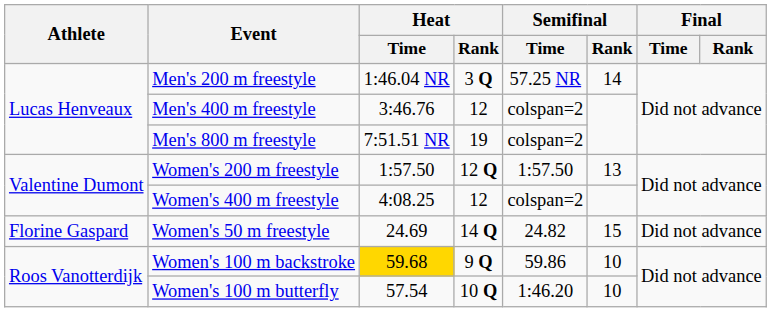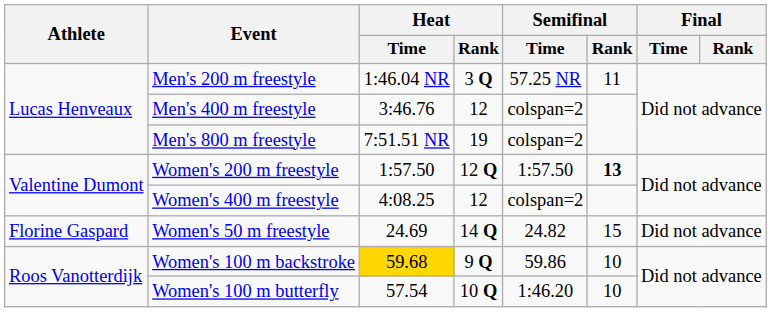(612, 79) 14 -> (612, 79) 11
(612, 170) normal -> (612, 170) bold
